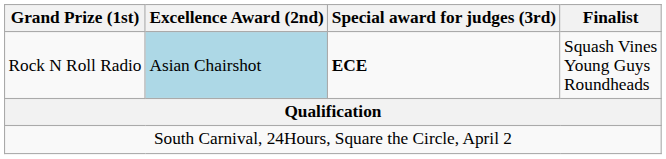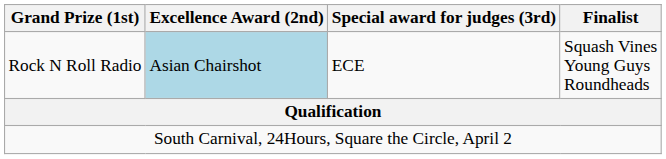(350, 65) bold -> (348, 65) normal
